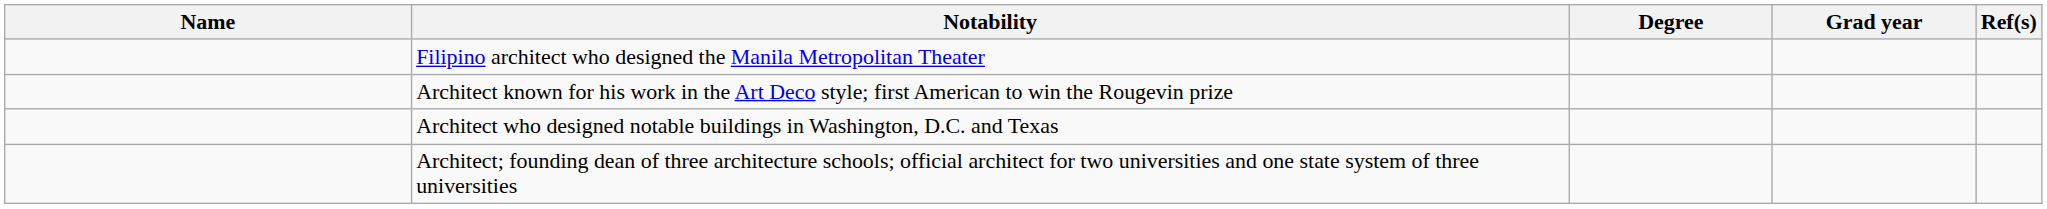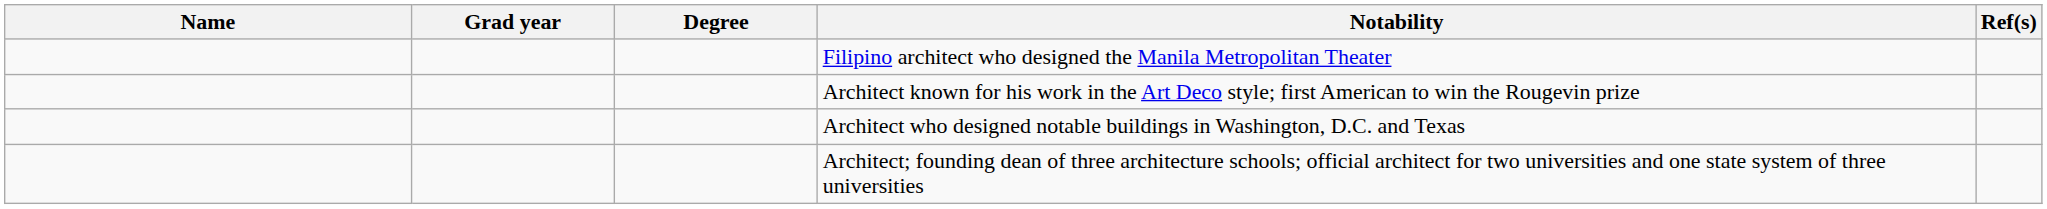columns swapped: (1874, 21) <-> (990, 21)
